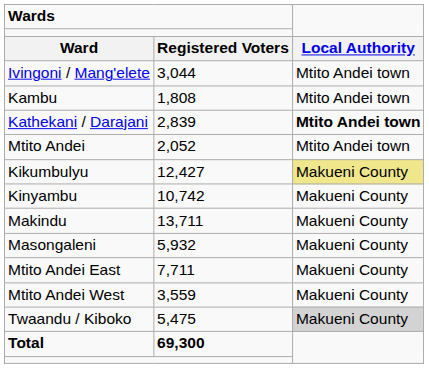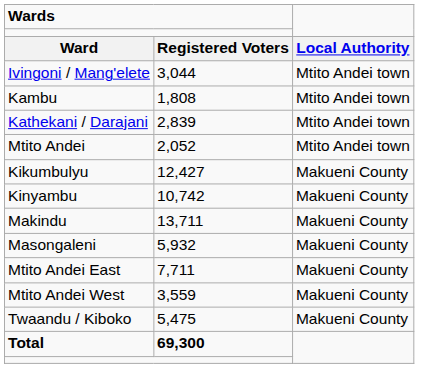(358, 122) bold -> (353, 122) normal
(352, 171) khaki background -> (352, 171) no background
(352, 319) lightgrey background -> (352, 319) no background
